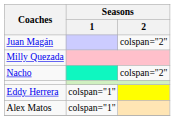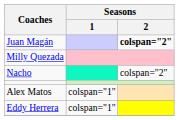(144, 42) normal -> (146, 42) bold
rows swapped: (29, 107) <-> (33, 92)
